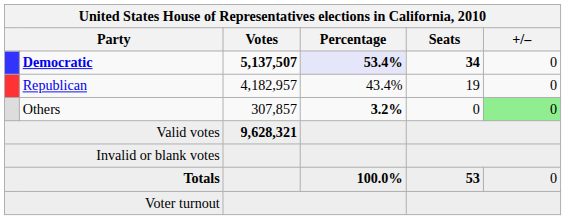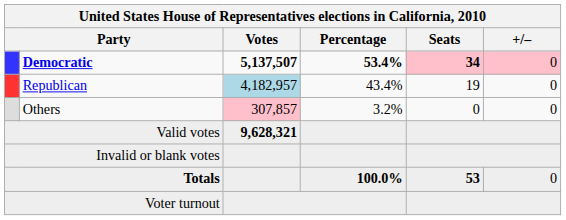(383, 62) lavender background -> (383, 62) no background
(473, 62) no background -> (473, 62) pink background
(554, 62) no background -> (554, 62) pink background
(269, 86) no background -> (269, 86) lightblue background
(274, 109) no background -> (274, 109) pink background
(387, 109) bold -> (388, 109) normal
(554, 109) lightgreen background -> (554, 109) no background
